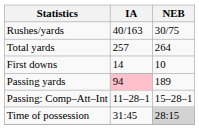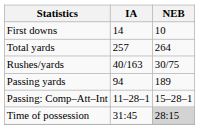rows swapped: (32, 64) <-> (35, 30)
(118, 81) pink background -> (118, 81) no background
